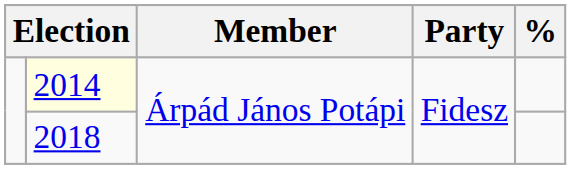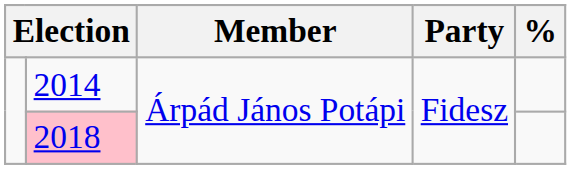(67, 84) lightyellow background -> (67, 84) no background
(67, 137) no background -> (67, 137) pink background
